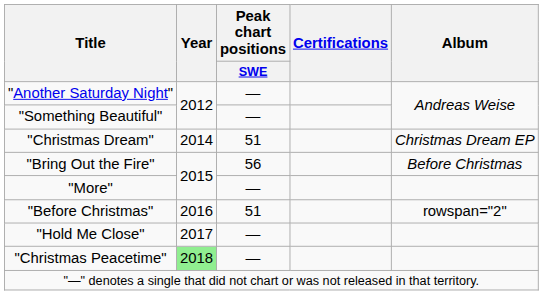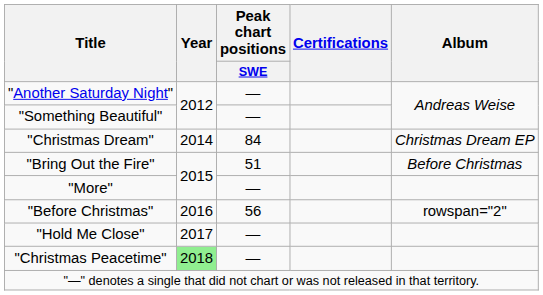(253, 140) 51 -> (253, 140) 84
(253, 164) 56 -> (253, 164) 51
(253, 211) 51 -> (253, 211) 56
